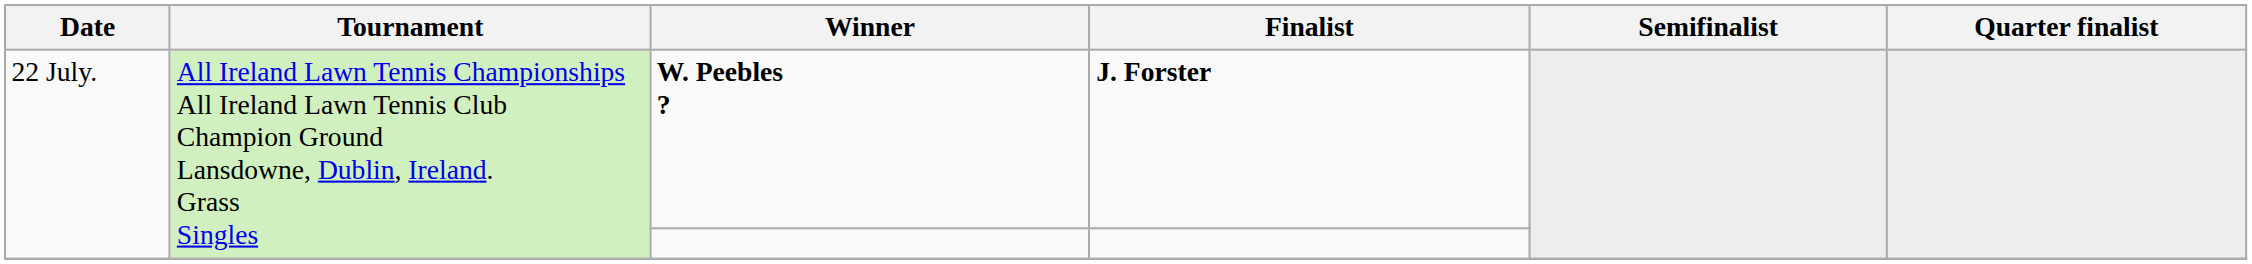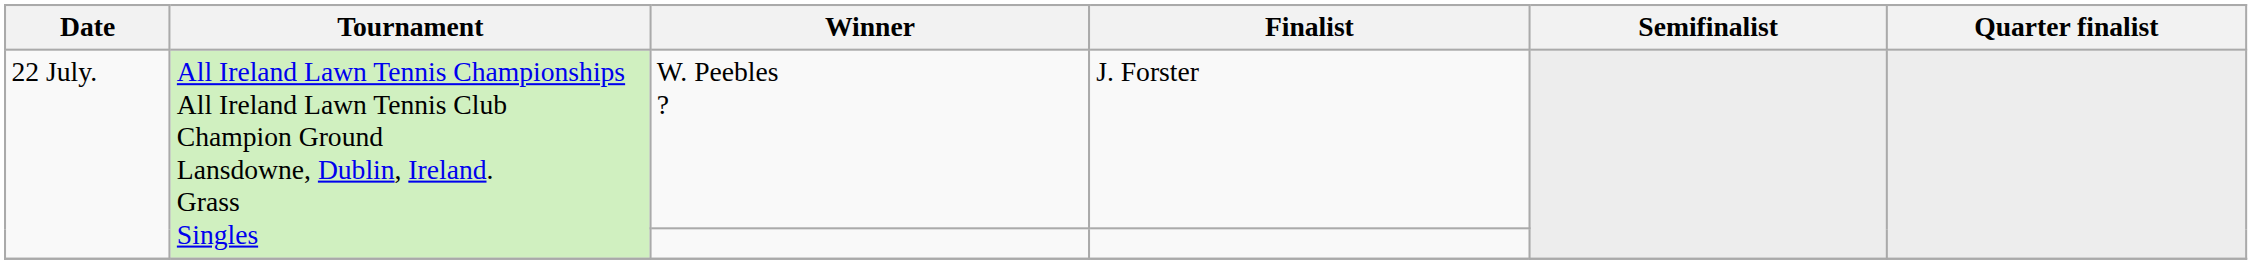(720, 88) bold -> (718, 88) normal
(1154, 72) bold -> (1148, 72) normal
